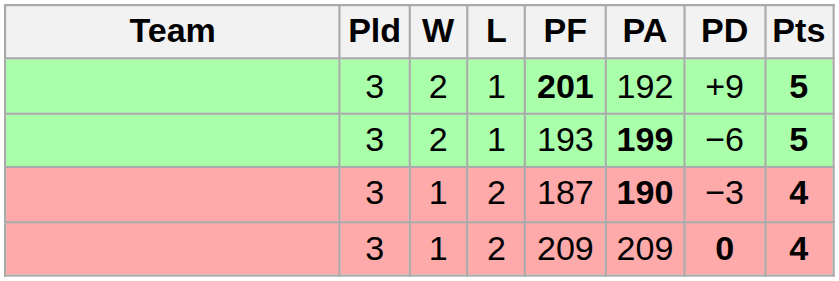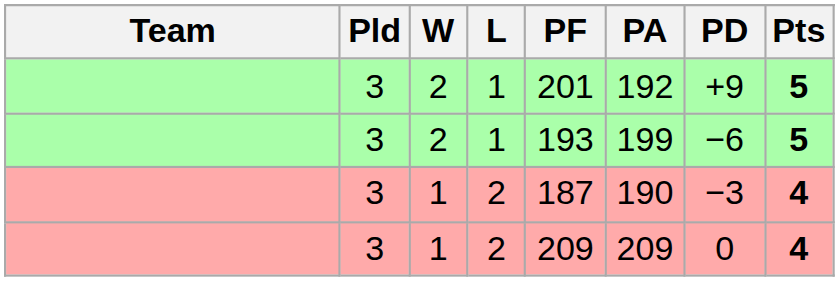(565, 85) bold -> (565, 85) normal
(645, 139) bold -> (645, 139) normal
(645, 193) bold -> (645, 193) normal
(725, 247) bold -> (725, 247) normal
